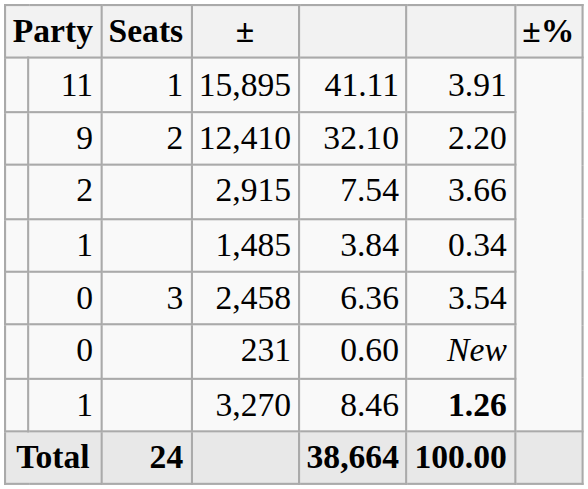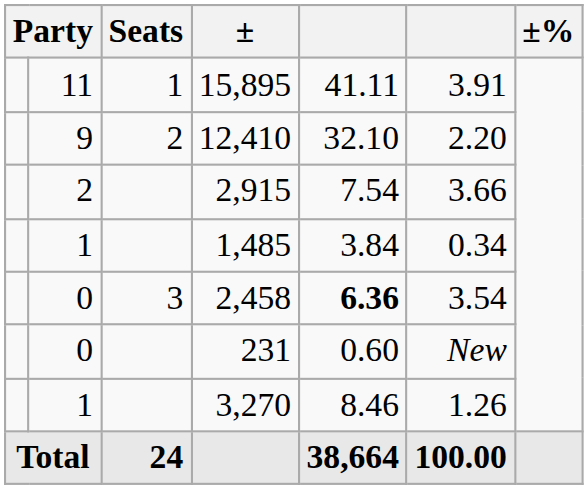(370, 297) normal -> (370, 297) bold
(477, 404) bold -> (477, 404) normal
